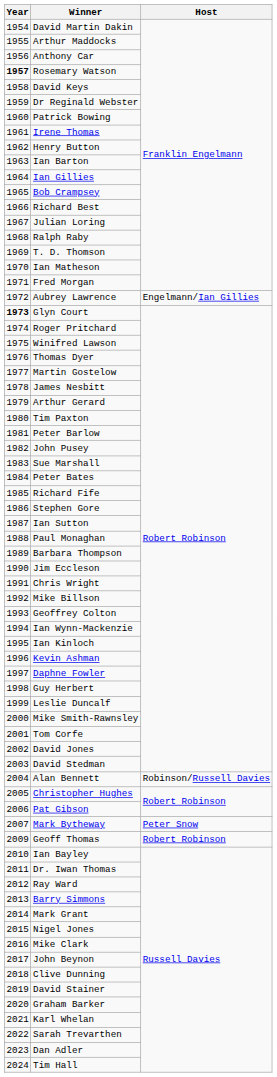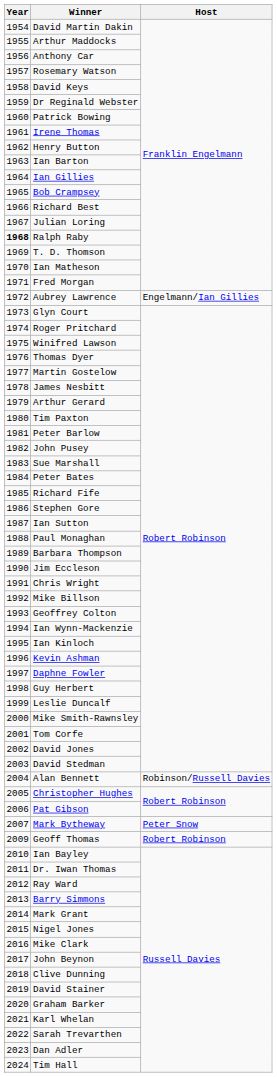(18, 72) bold -> (18, 72) normal
(18, 238) normal -> (18, 238) bold
(18, 313) bold -> (18, 313) normal
